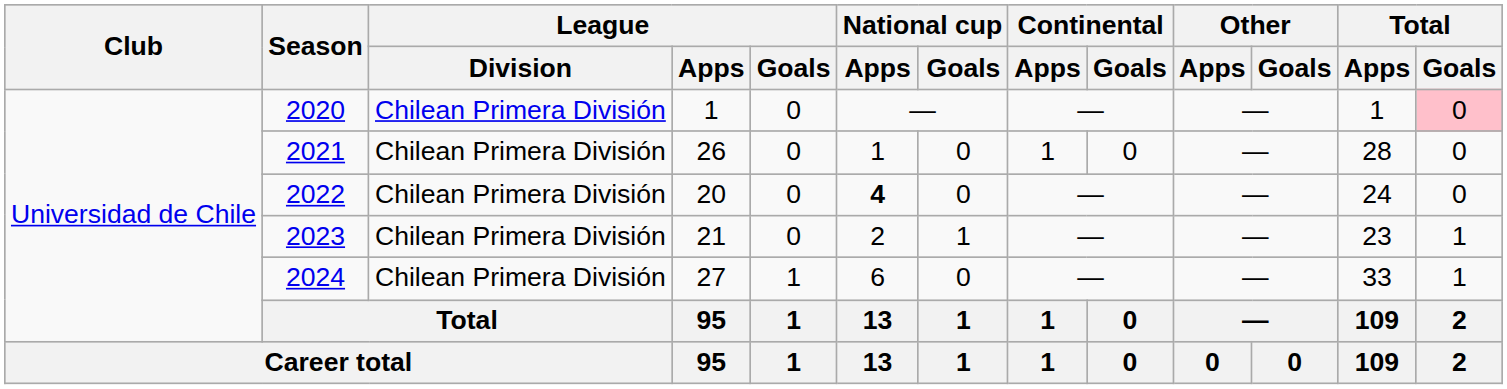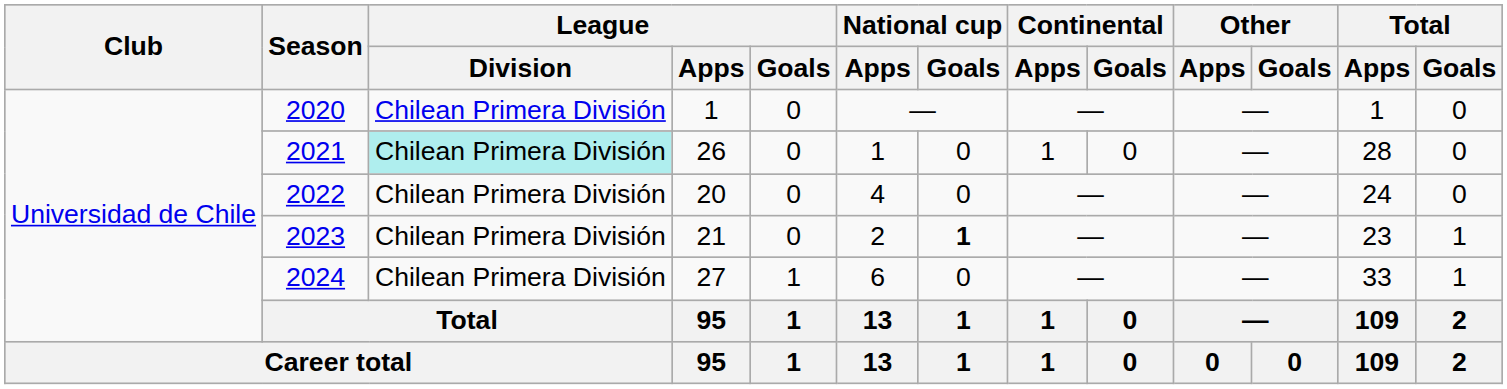(1459, 109) pink background -> (1459, 109) no background
(520, 151) no background -> (520, 151) paleturquoise background
(878, 194) bold -> (878, 194) normal
(963, 236) normal -> (963, 236) bold
